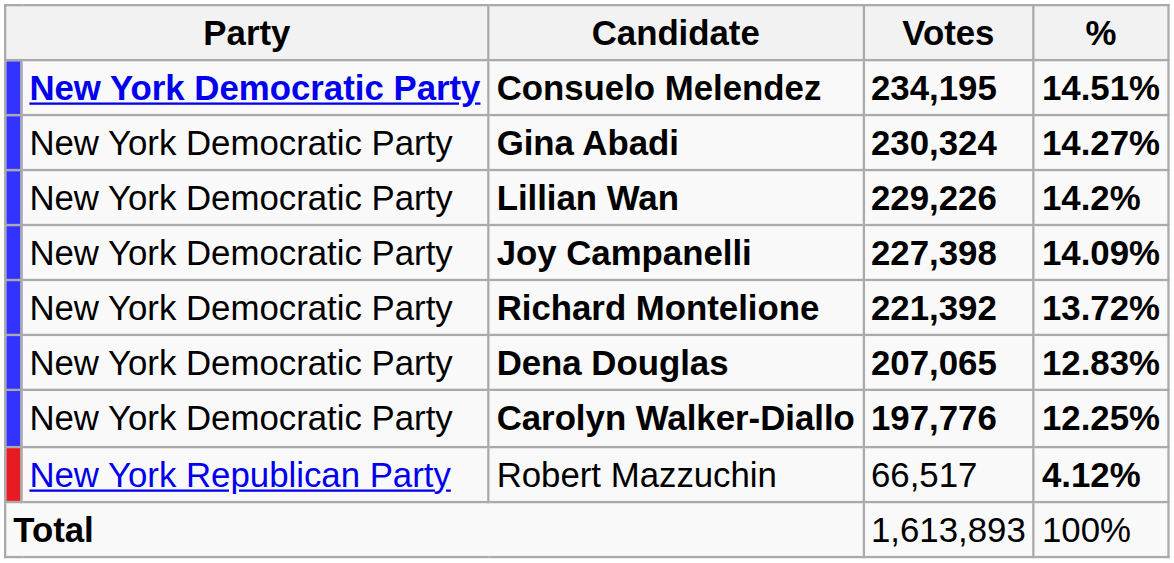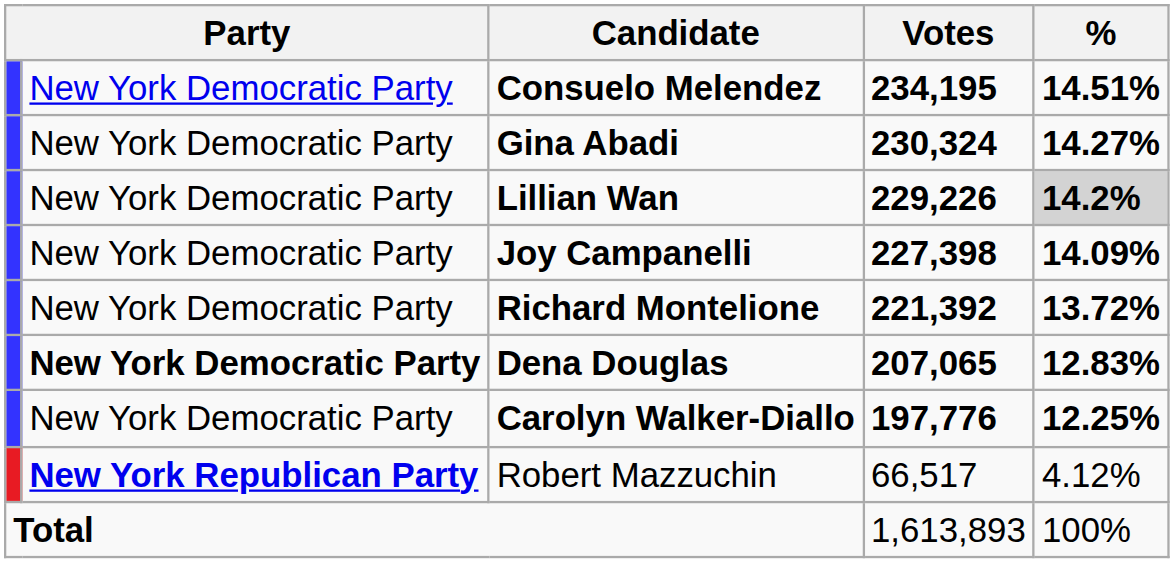(255, 88) bold -> (241, 88) normal
(1091, 198) no background -> (1091, 198) lightgrey background
(241, 364) normal -> (255, 364) bold
(240, 474) normal -> (254, 474) bold
(1091, 474) bold -> (1091, 474) normal
